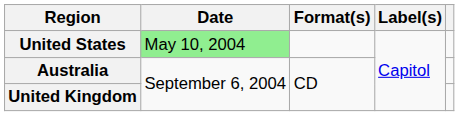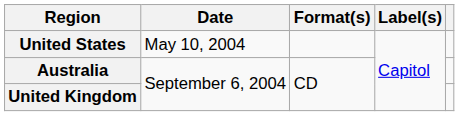(195, 44) lightgreen background -> (195, 44) no background
